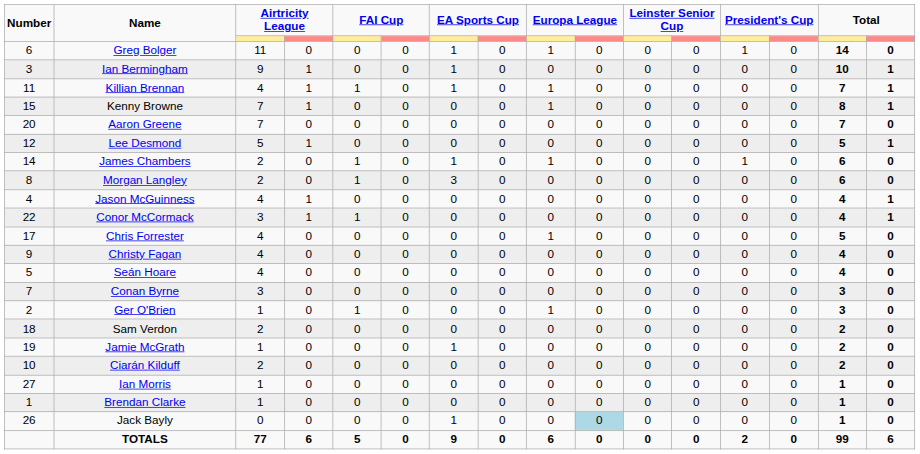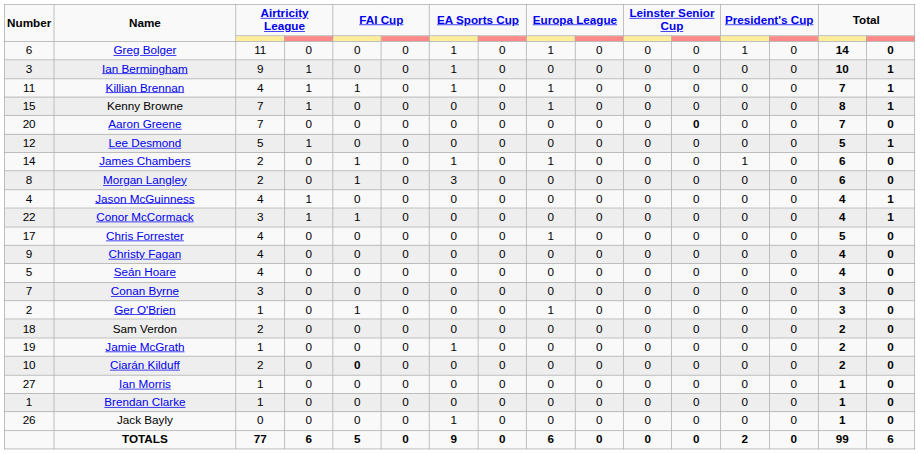(696, 124) normal -> (696, 124) bold
(357, 365) normal -> (357, 365) bold
(599, 421) lightblue background -> (599, 421) no background
